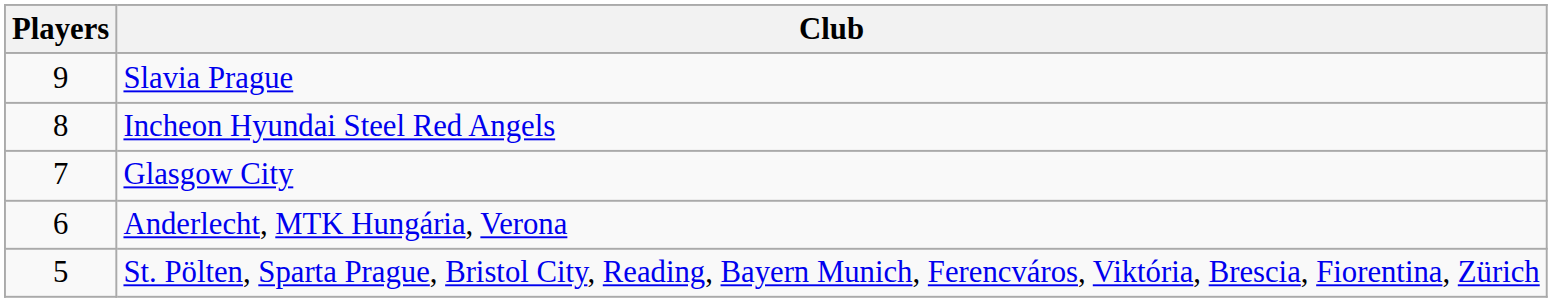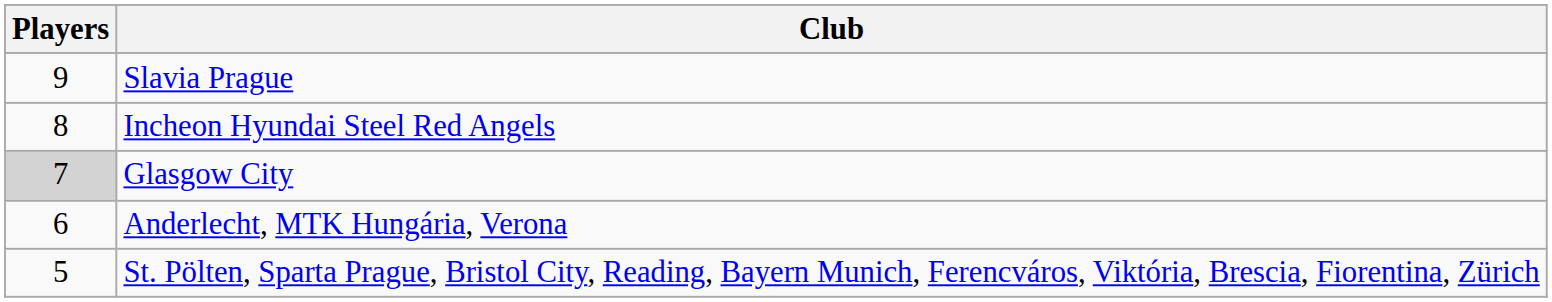(61, 175) no background -> (61, 175) lightgrey background
